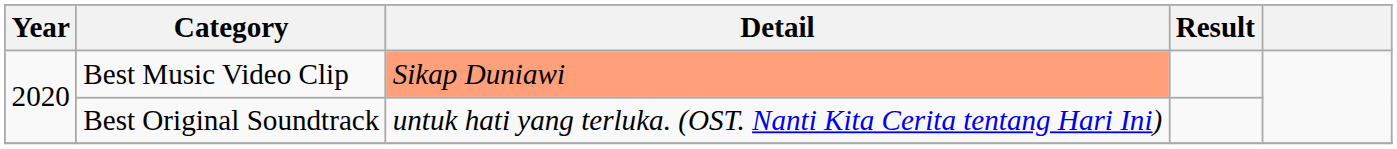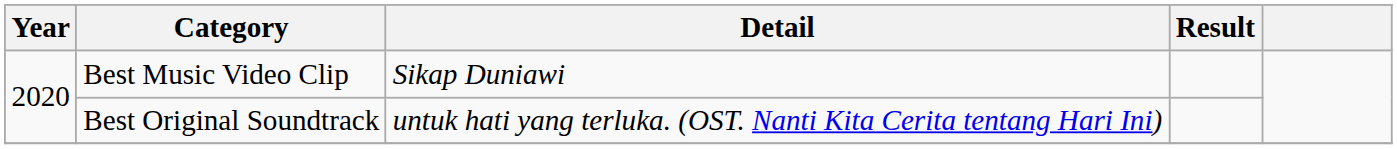(479, 73) lightsalmon background -> (479, 73) no background
